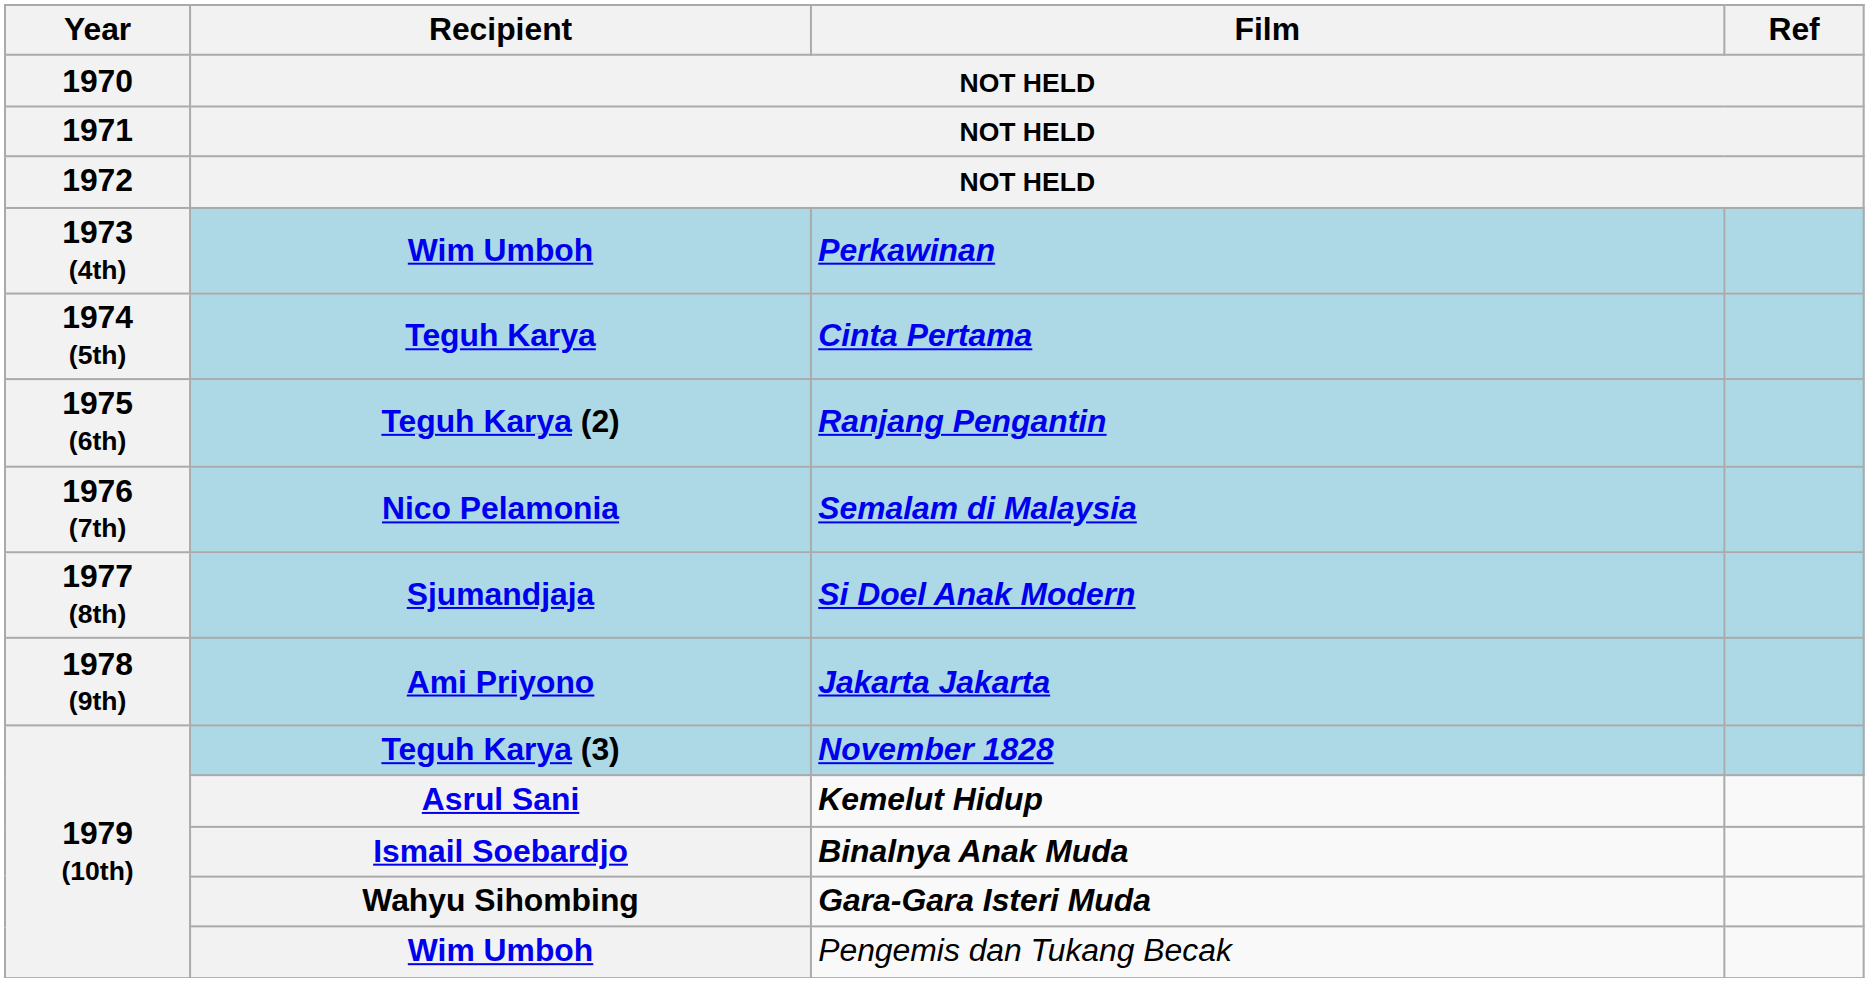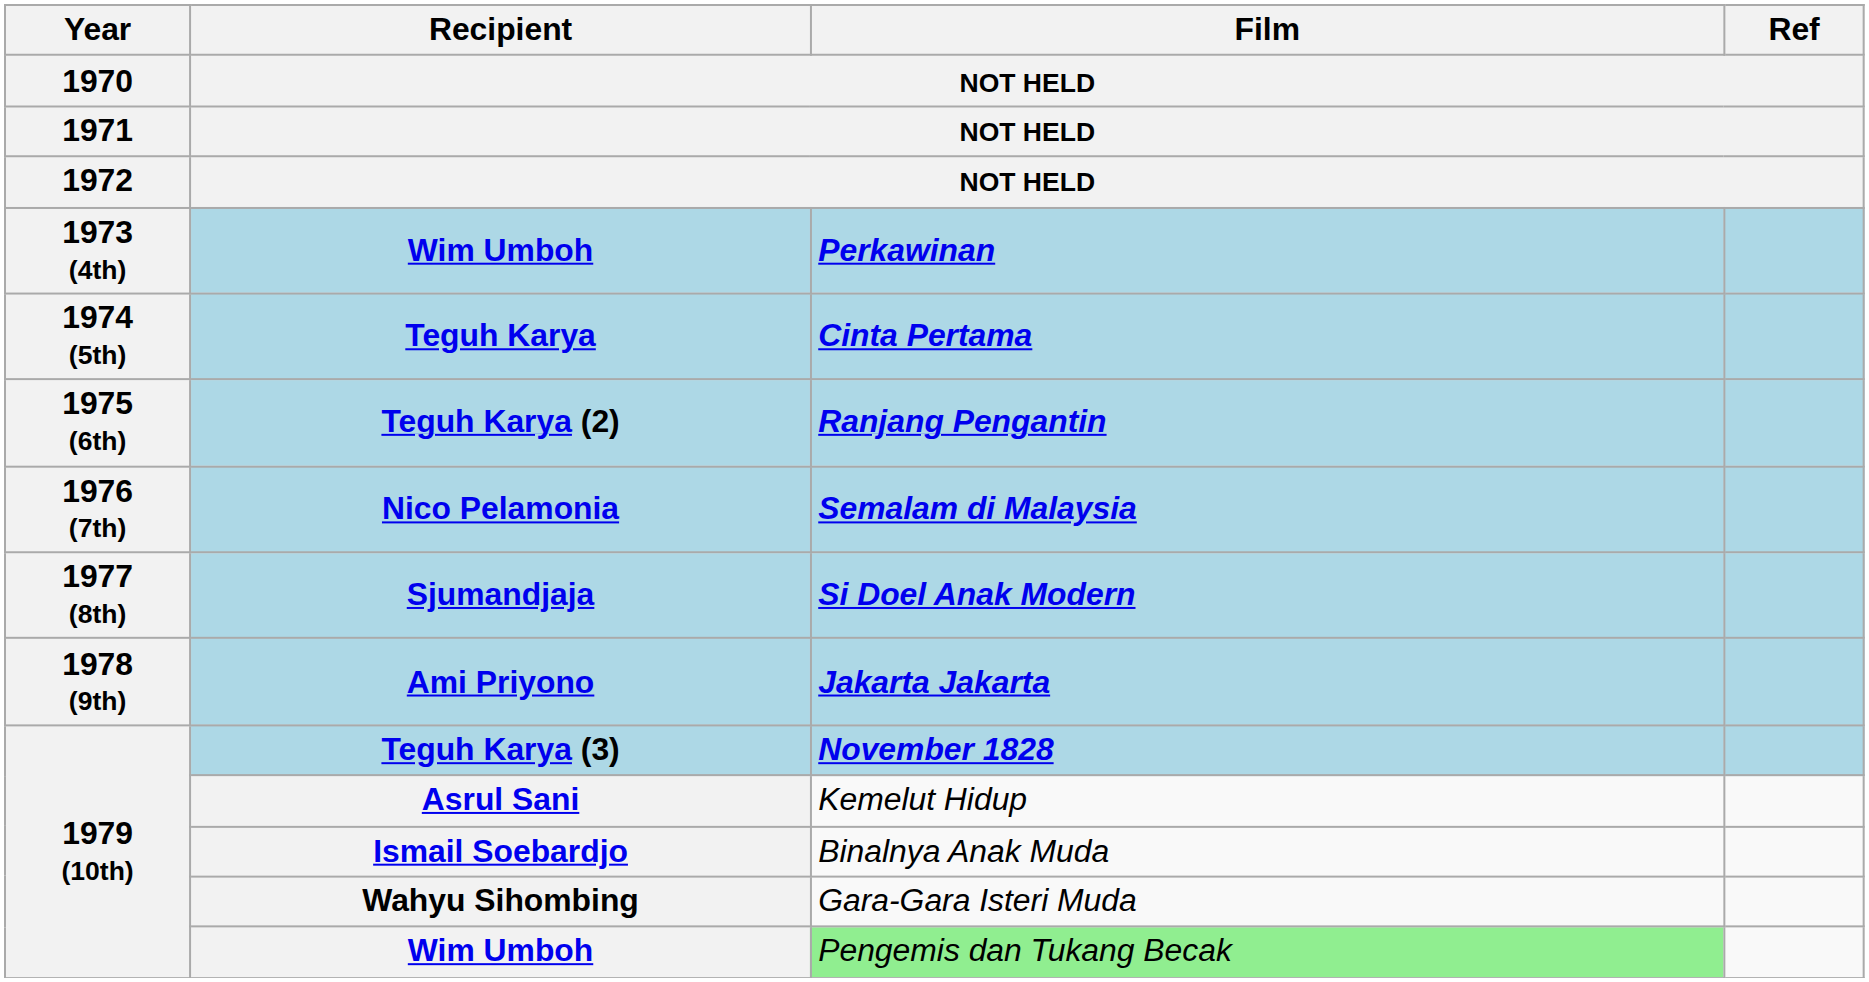(931, 800) bold -> (923, 800) normal
(973, 850) bold -> (964, 850) normal
(985, 901) bold -> (977, 901) normal
(1025, 951) no background -> (1025, 951) lightgreen background
